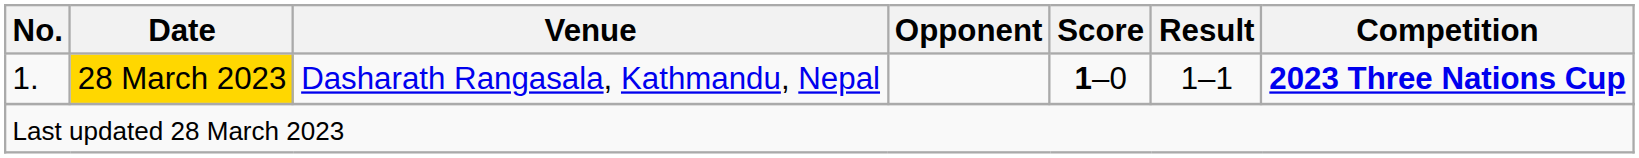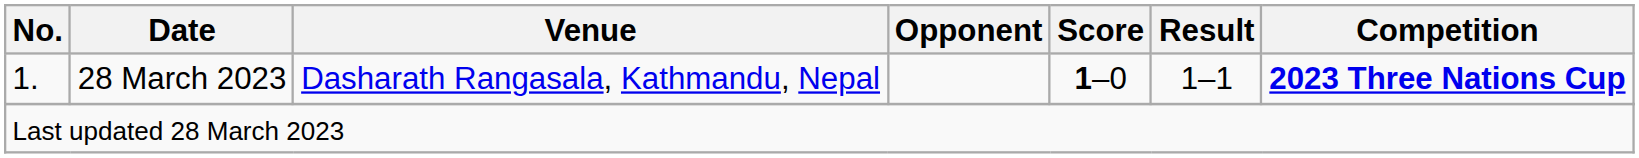(182, 79) gold background -> (182, 79) no background
